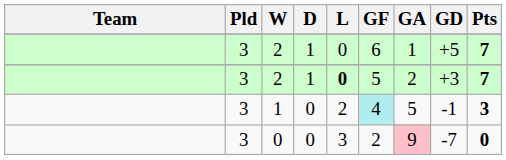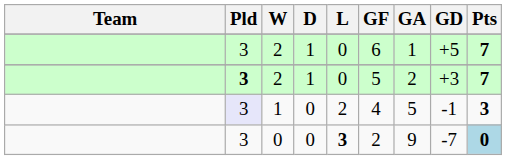(244, 79) normal -> (244, 79) bold
(342, 79) bold -> (342, 79) normal
(244, 109) no background -> (244, 109) lavender background
(376, 109) paleturquoise background -> (376, 109) no background
(342, 139) normal -> (342, 139) bold
(412, 139) pink background -> (412, 139) no background
(484, 139) no background -> (484, 139) lightblue background
